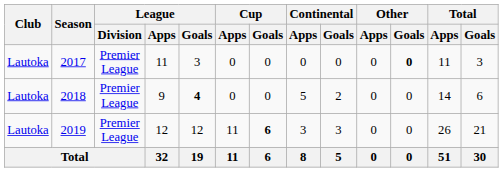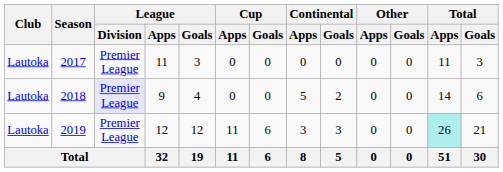(409, 61) bold -> (409, 61) normal
(120, 95) no background -> (120, 95) lavender background
(197, 95) bold -> (197, 95) normal
(268, 130) bold -> (268, 130) normal
(444, 130) no background -> (444, 130) paleturquoise background
